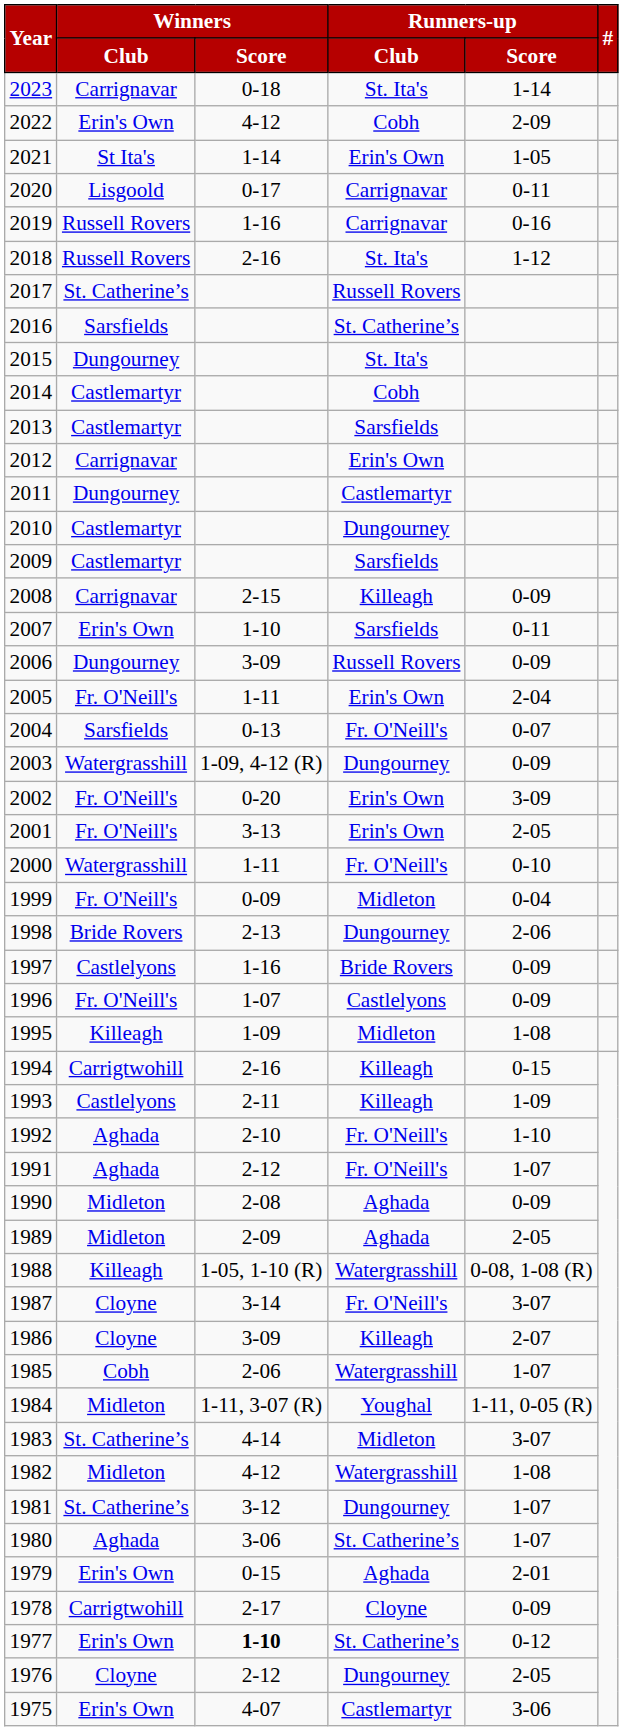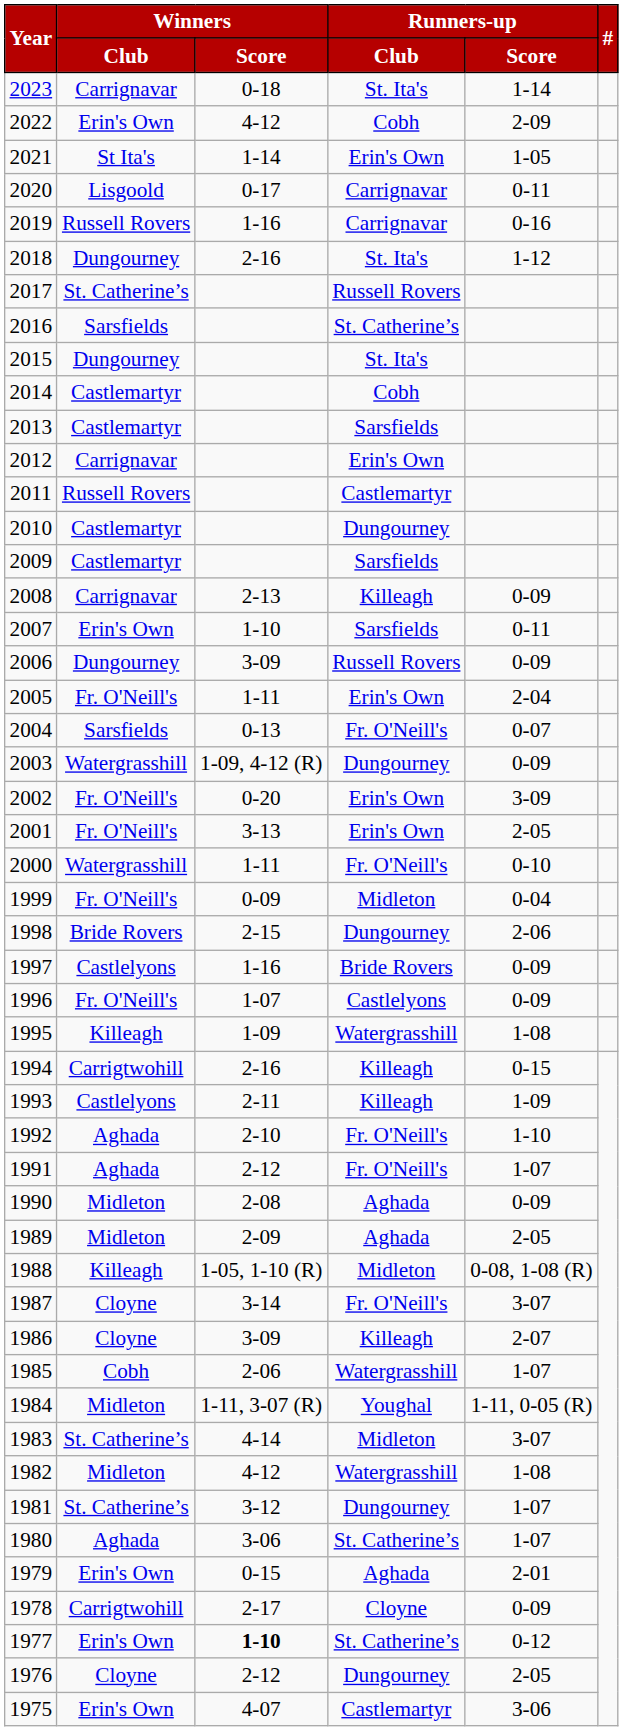(126, 257) Russell Rovers -> (126, 257) Dungourney
(126, 493) Dungourney -> (126, 493) Russell Rovers
(261, 595) 2-15 -> (261, 595) 2-13
(261, 932) 2-13 -> (261, 932) 2-15
(396, 1033) Midleton -> (396, 1033) Watergrasshill
(396, 1270) Watergrasshill -> (396, 1270) Midleton
